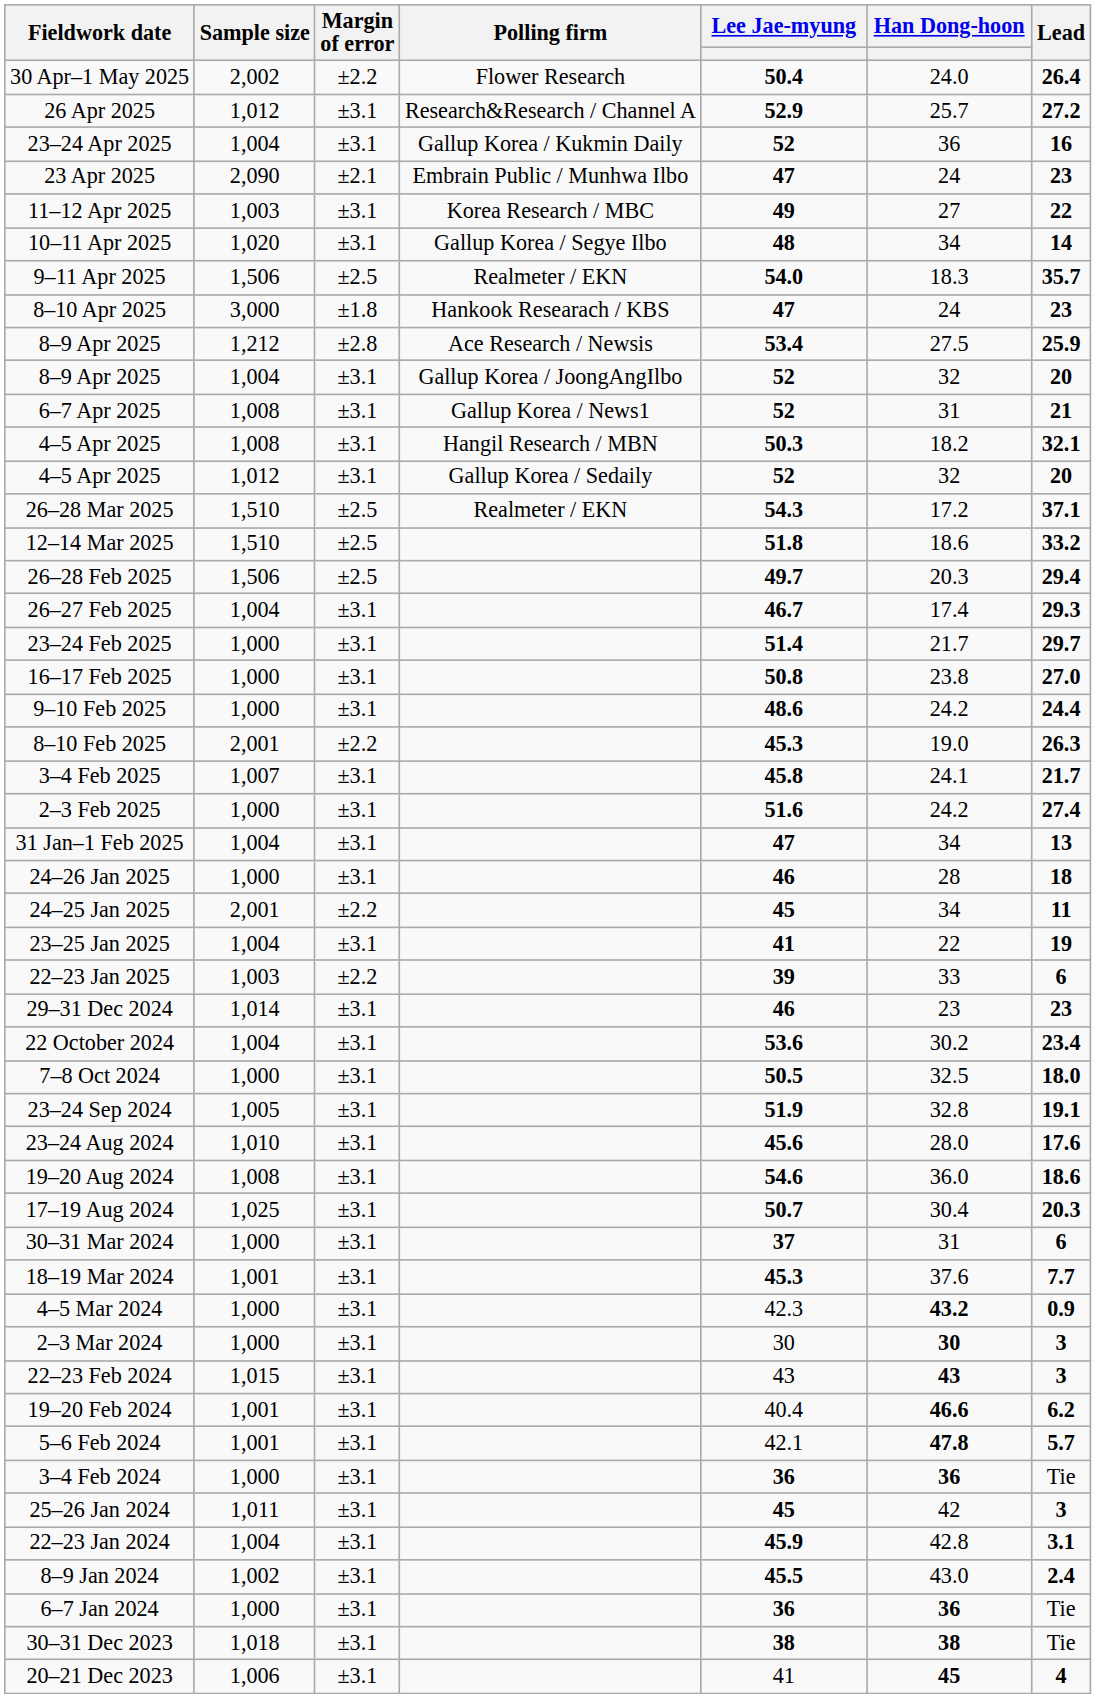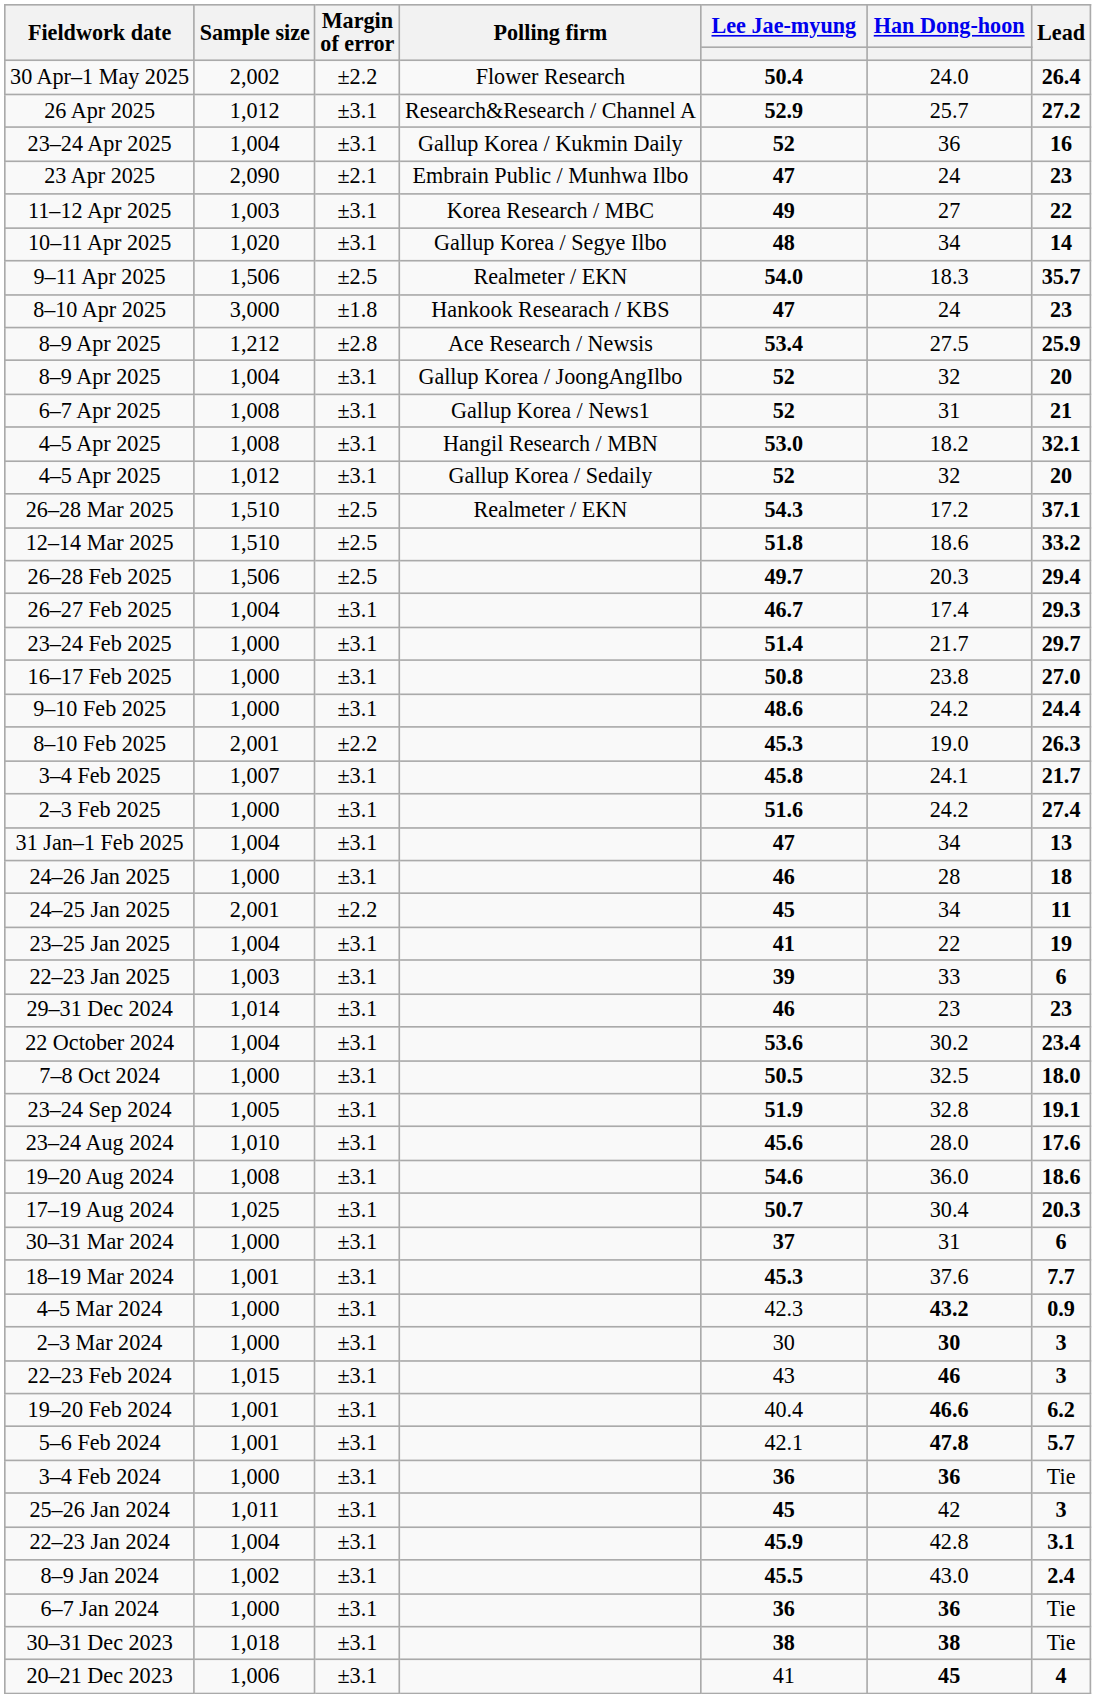(784, 443) 50.3 -> (784, 443) 53.0
(357, 976) ±2.2 -> (357, 976) ±3.1
(949, 1376) 43 -> (949, 1376) 46
